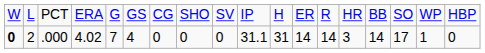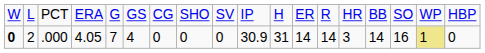(88, 37) 4.02 -> (88, 37) 4.05
(254, 37) 31.1 -> (254, 37) 30.9
(401, 37) 17 -> (401, 37) 16
(423, 37) no background -> (423, 37) khaki background
